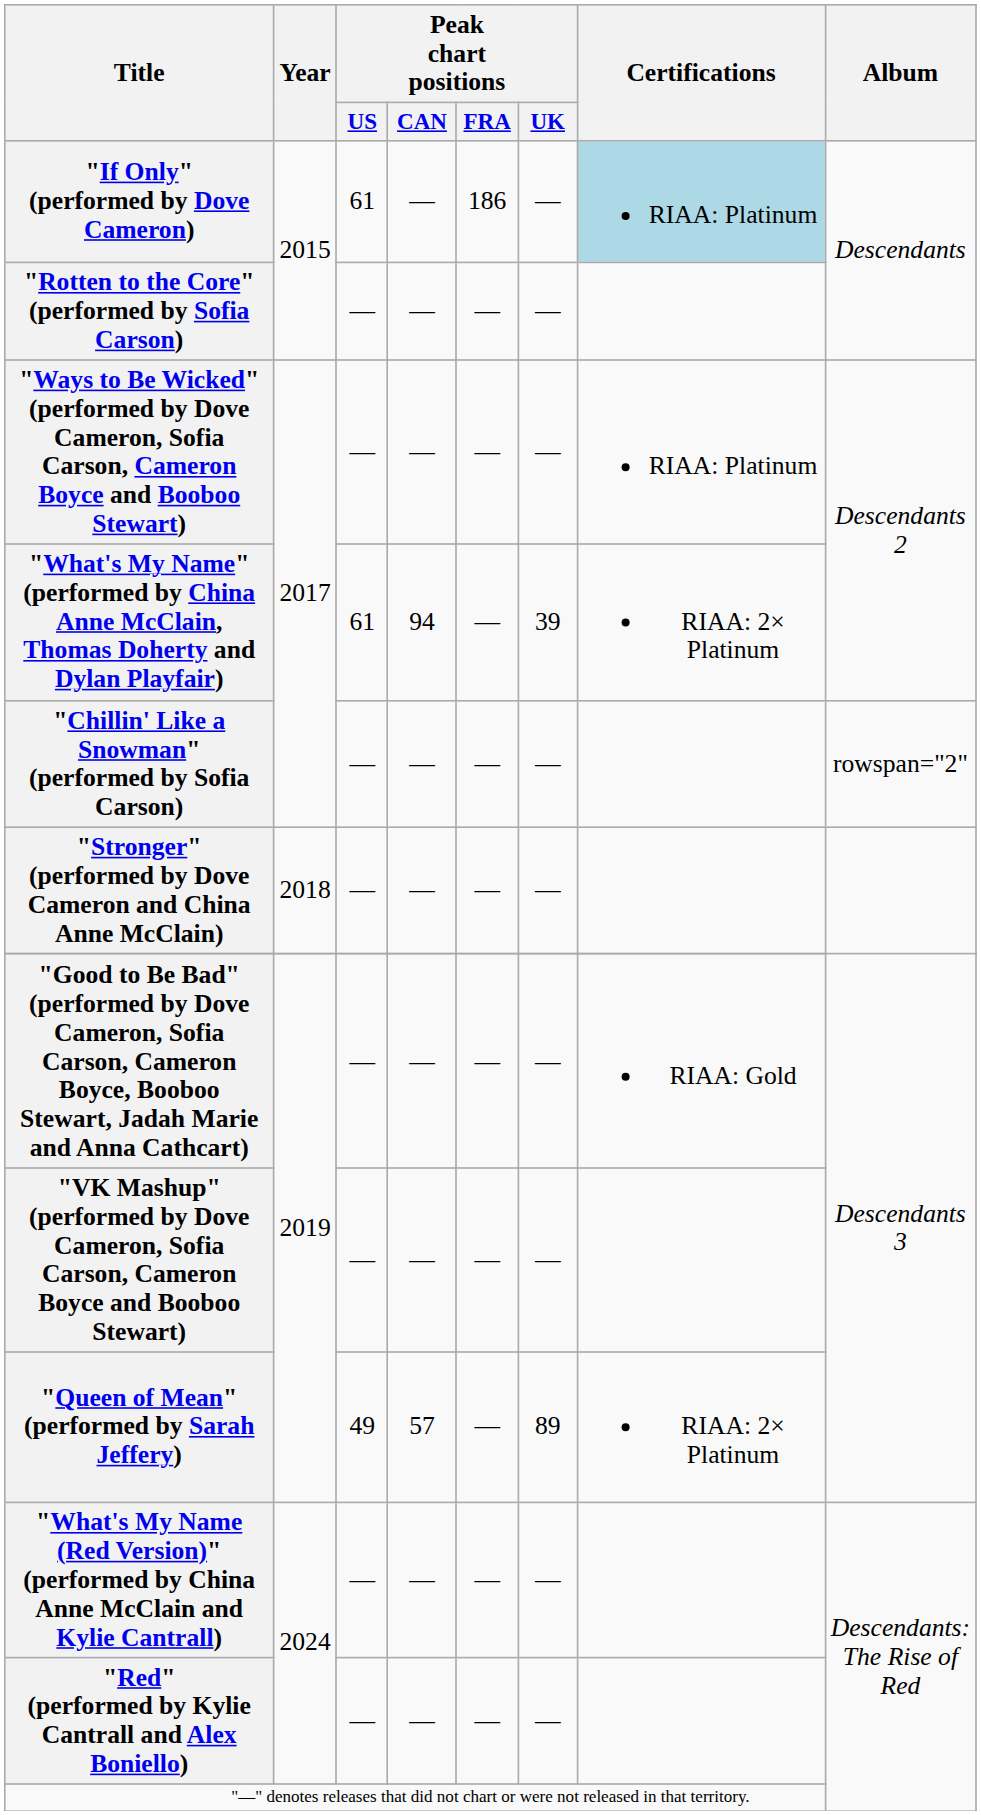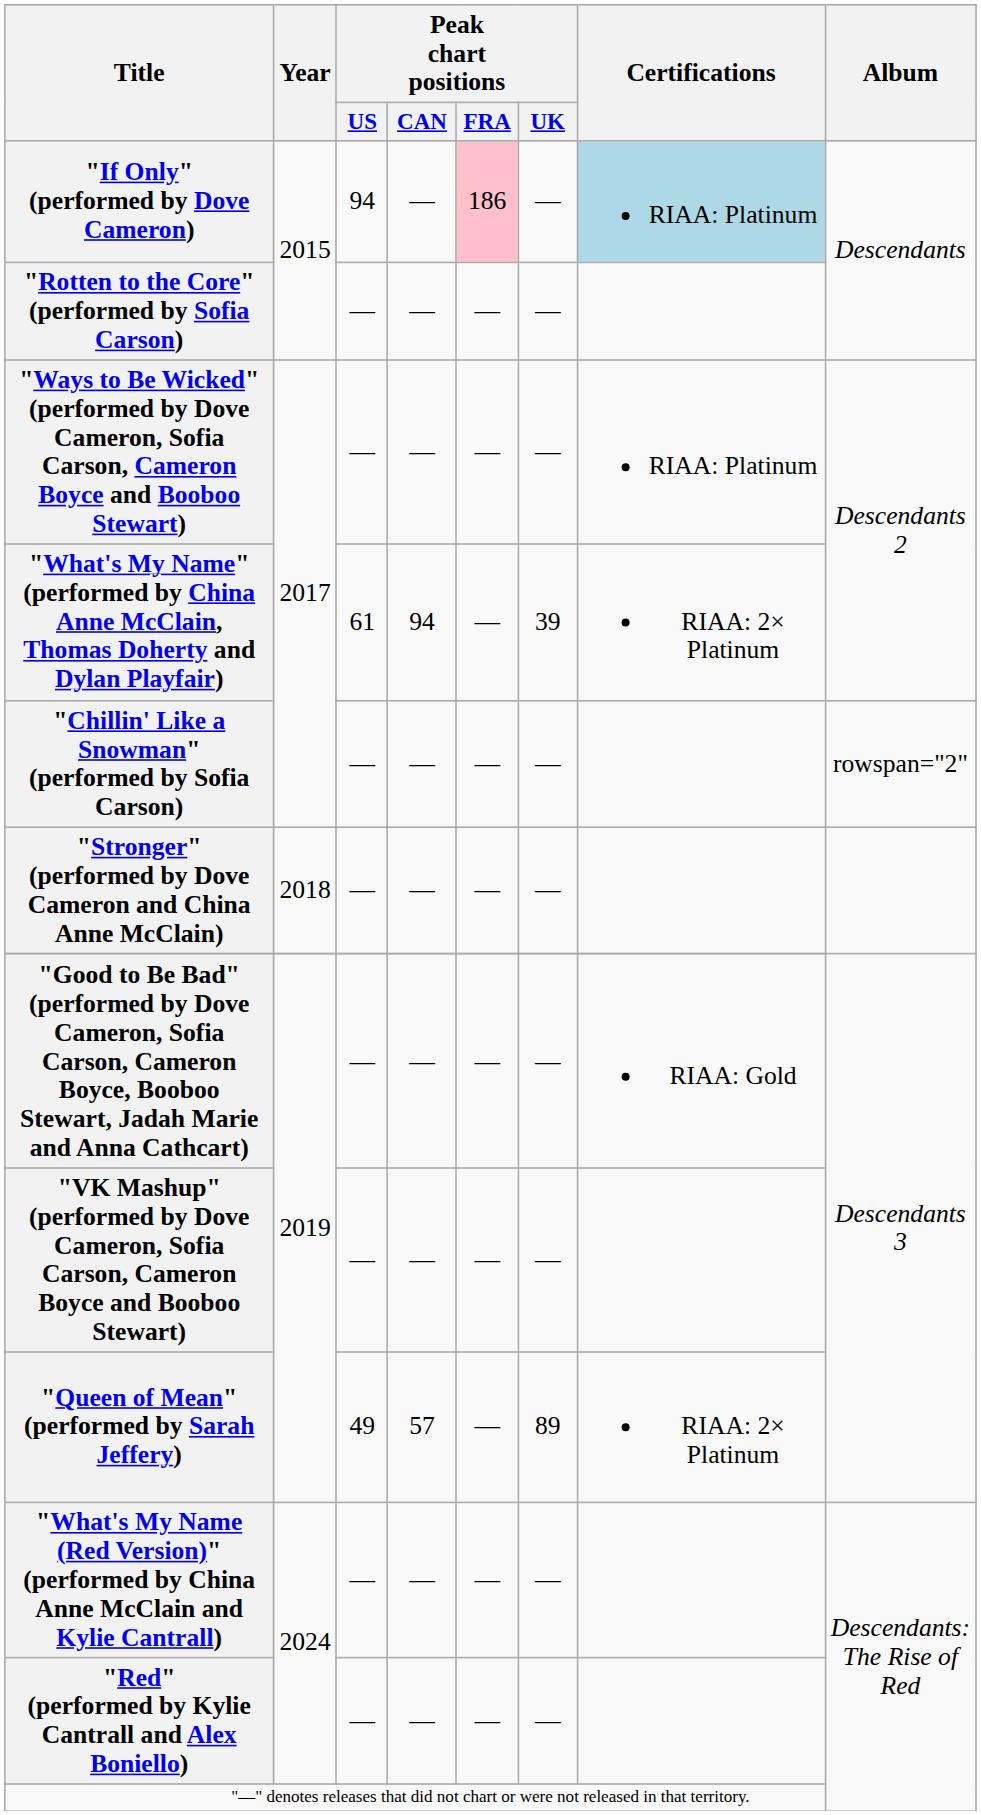(362, 201) 61 -> (362, 201) 94
(487, 201) no background -> (487, 201) pink background
